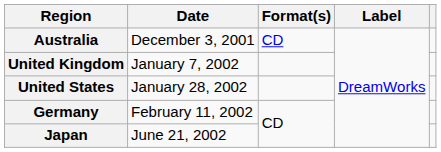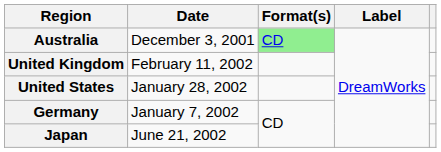(273, 40) no background -> (273, 40) lightgreen background
(185, 64) January 7, 2002 -> (192, 64) February 11, 2002
(192, 111) February 11, 2002 -> (185, 111) January 7, 2002
